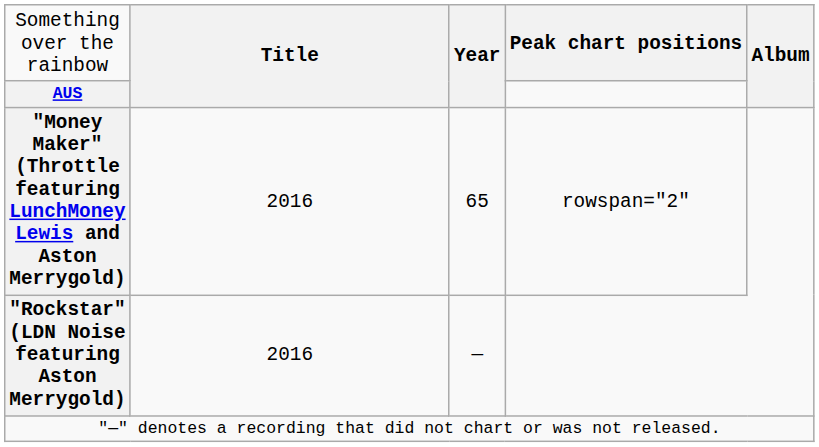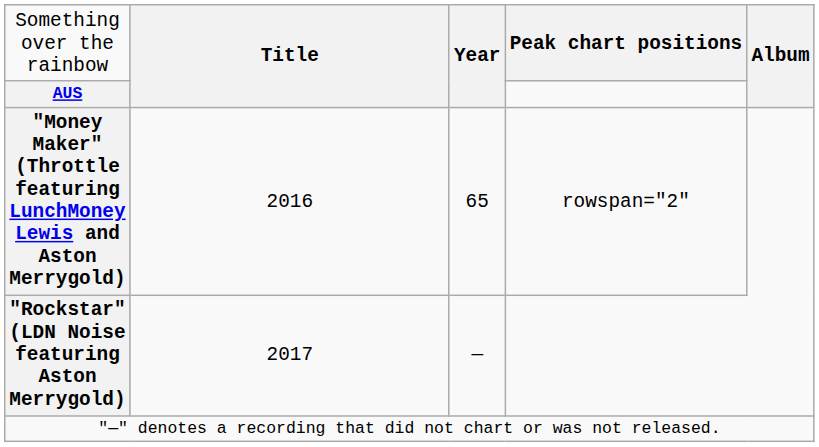(290, 355) 2016 -> (290, 355) 2017
